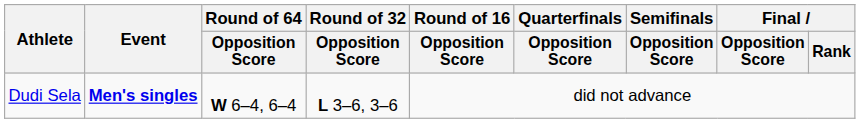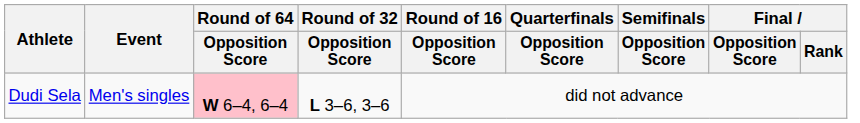(143, 96) bold -> (139, 96) normal
(254, 105) no background -> (245, 105) pink background
